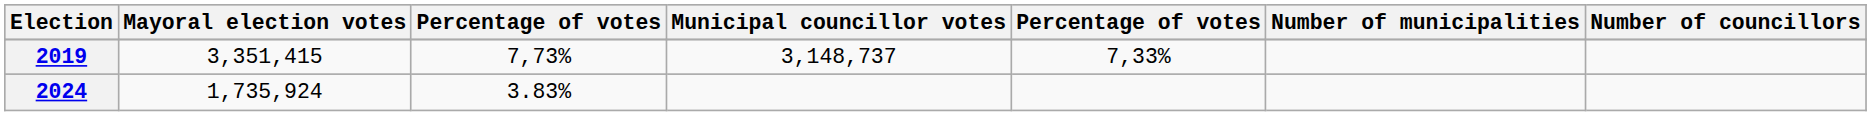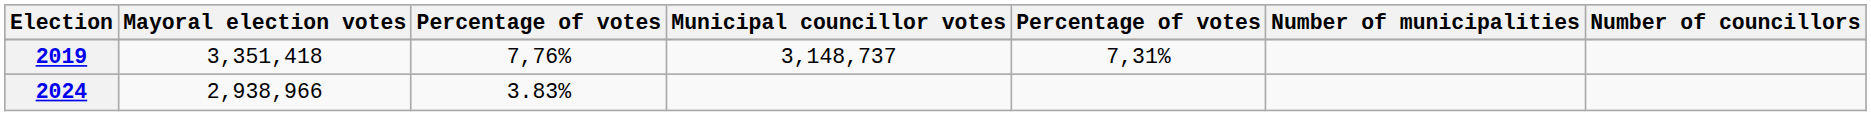(265, 57) 3,351,415 -> (265, 57) 3,351,418
(539, 57) 7,73% -> (539, 57) 7,76%
(1139, 57) 7,33% -> (1139, 57) 7,31%
(265, 92) 1,735,924 -> (265, 92) 2,938,966
